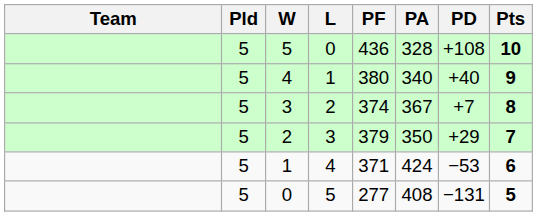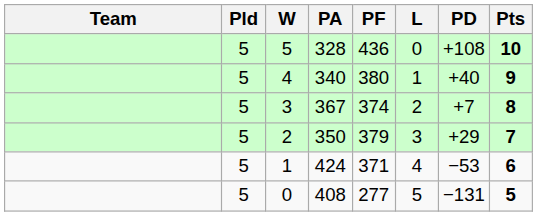columns swapped: (330, 19) <-> (417, 19)
